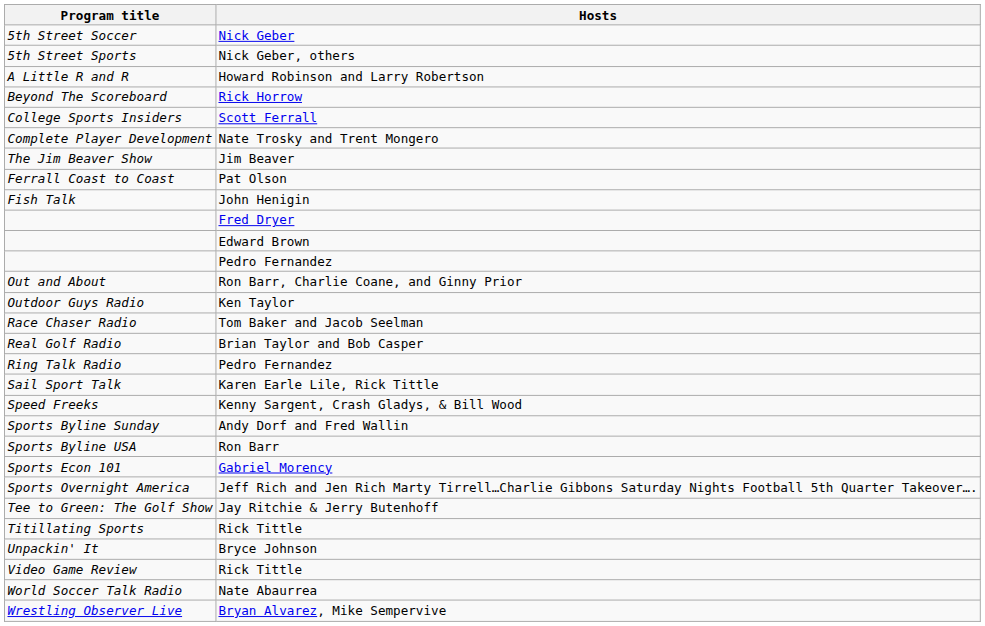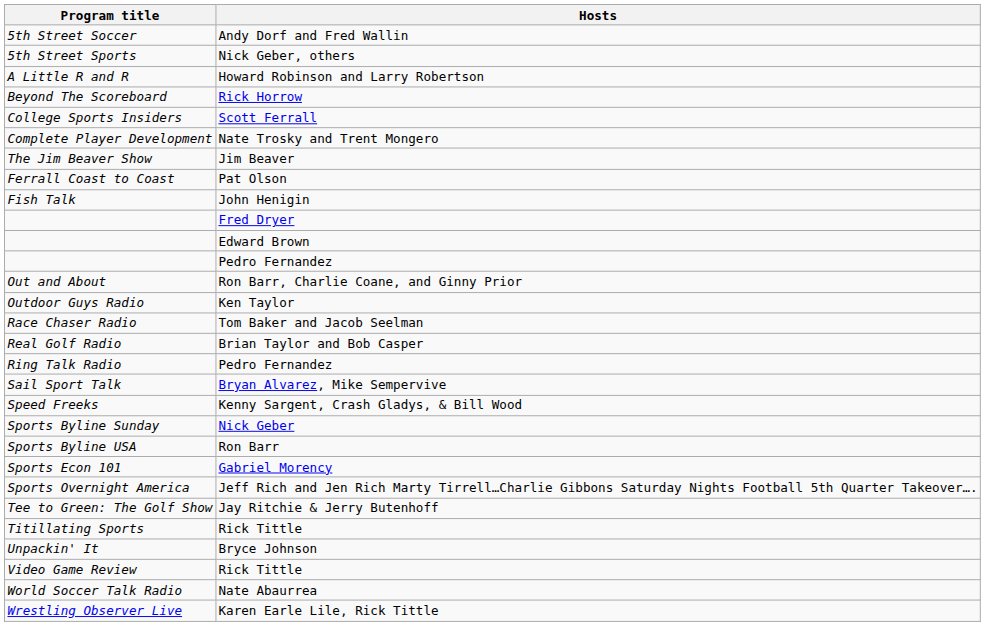(256, 35) Nick Geber -> (313, 35) Andy Dorf and Fred Wallin
(329, 385) Karen Earle Lile, Rick Tittle -> (332, 385) Bryan Alvarez, Mike Sempervive
(313, 426) Andy Dorf and Fred Wallin -> (256, 426) Nick Geber
(332, 611) Bryan Alvarez, Mike Sempervive -> (329, 611) Karen Earle Lile, Rick Tittle
